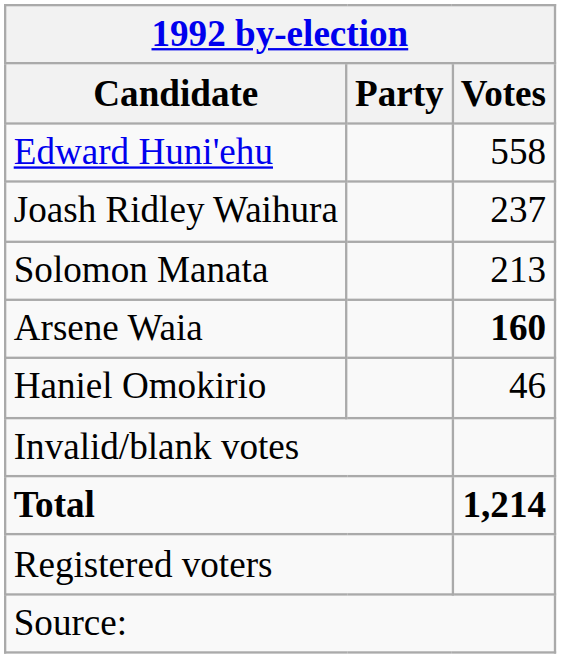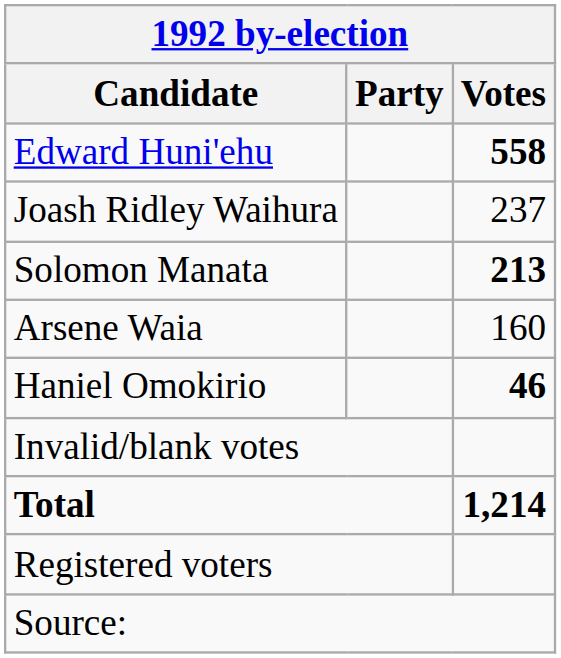(518, 151) normal -> (518, 151) bold
(518, 269) normal -> (518, 269) bold
(518, 328) bold -> (518, 328) normal
(527, 387) normal -> (527, 387) bold
